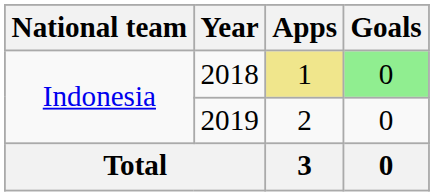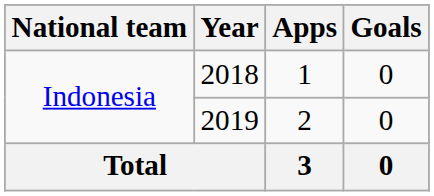(305, 73) khaki background -> (305, 73) no background
(386, 73) lightgreen background -> (386, 73) no background
